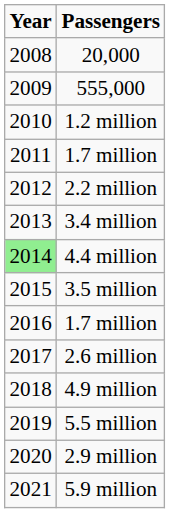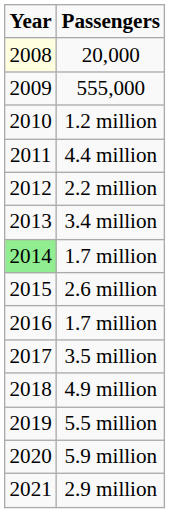(31, 54) no background -> (31, 54) lightyellow background
(111, 155) 1.7 million -> (111, 155) 4.4 million
(111, 255) 4.4 million -> (111, 255) 1.7 million
(111, 289) 3.5 million -> (111, 289) 2.6 million
(111, 356) 2.6 million -> (111, 356) 3.5 million
(111, 456) 2.9 million -> (111, 456) 5.9 million
(111, 490) 5.9 million -> (111, 490) 2.9 million
